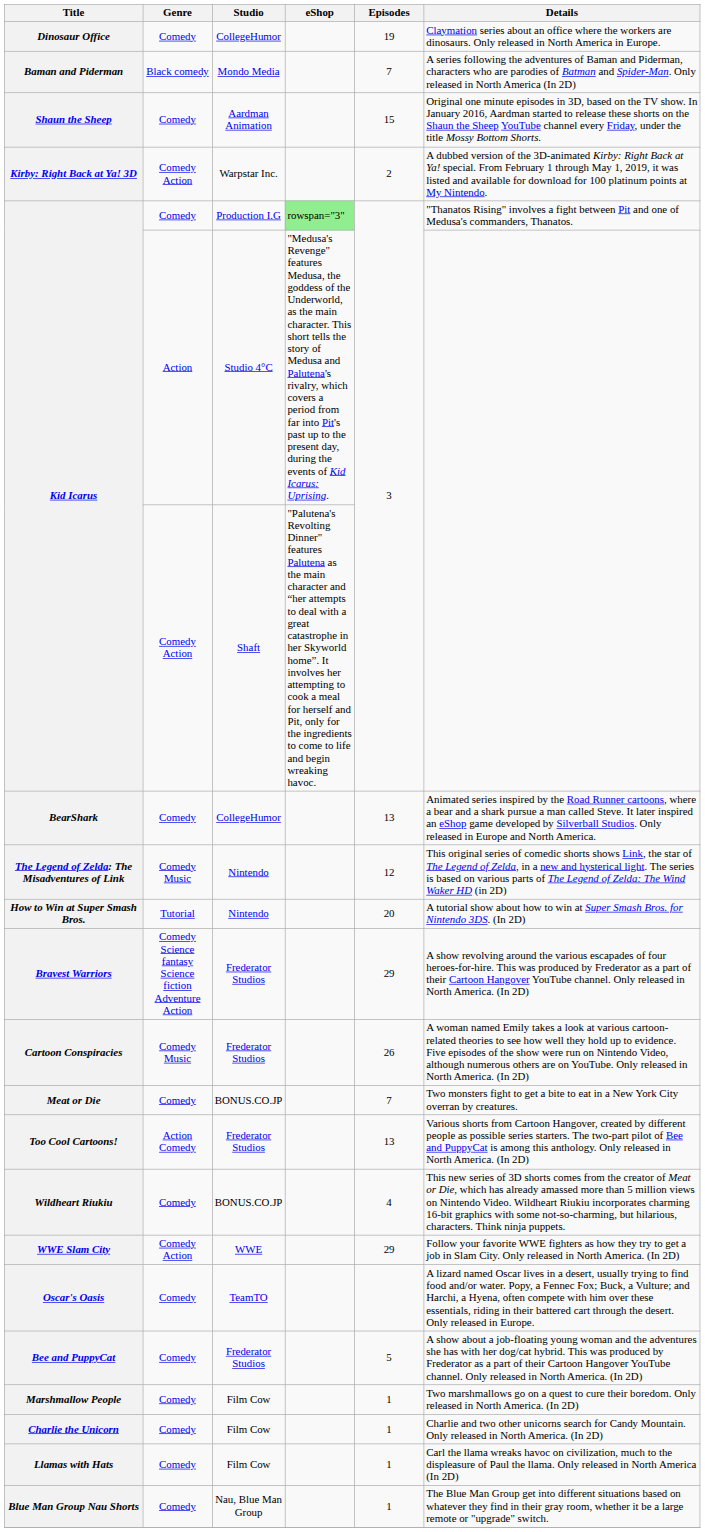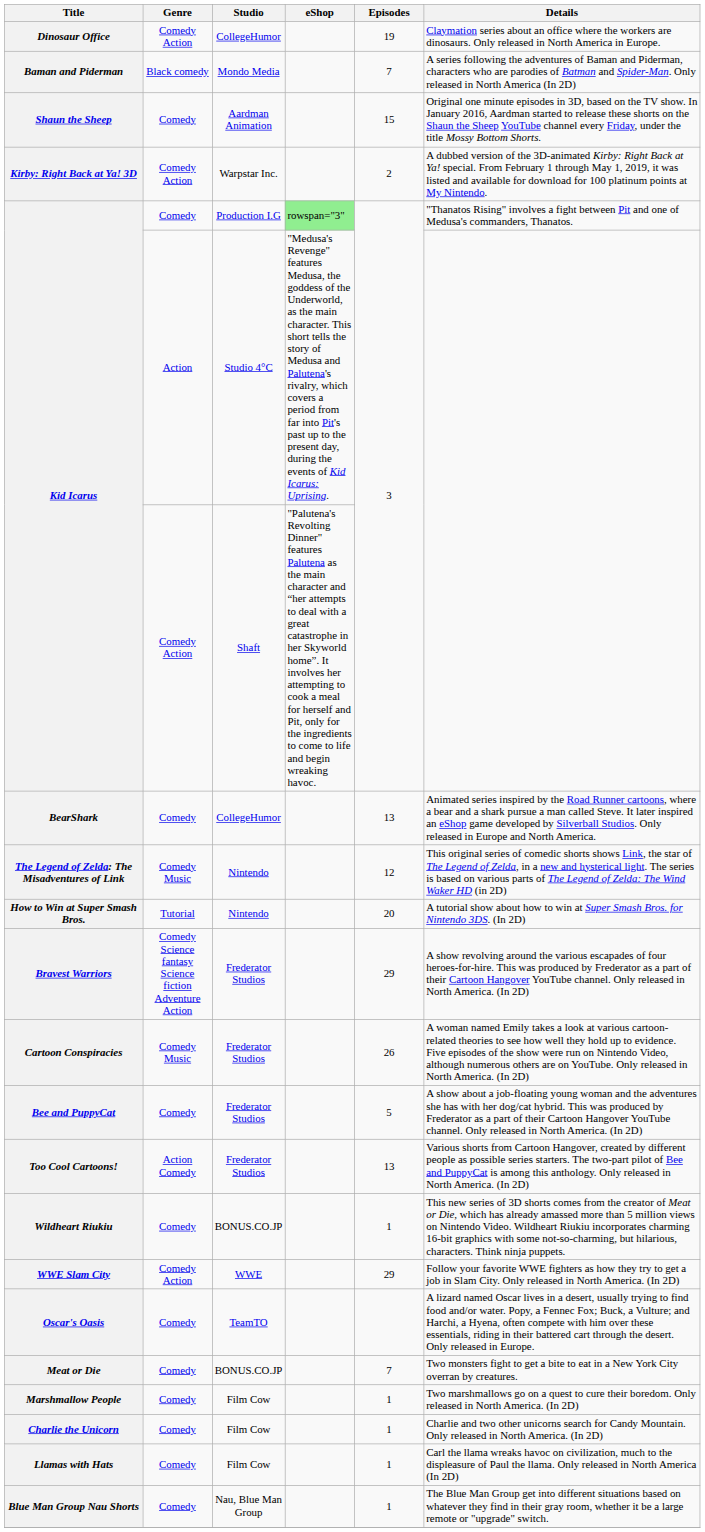(177, 36) Comedy -> (177, 36) Comedy Action
rows swapped: (74, 1357) <-> (74, 1100)
(389, 1202) 4 -> (389, 1226) 1
